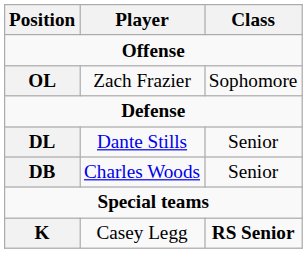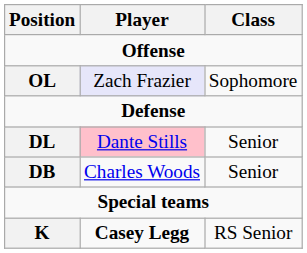(142, 80) no background -> (142, 80) lavender background
(142, 141) no background -> (142, 141) pink background
(142, 232) normal -> (142, 232) bold
(253, 232) bold -> (253, 232) normal
